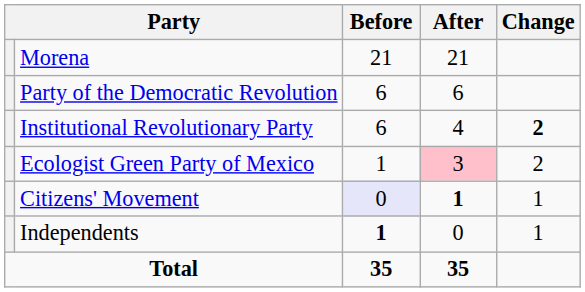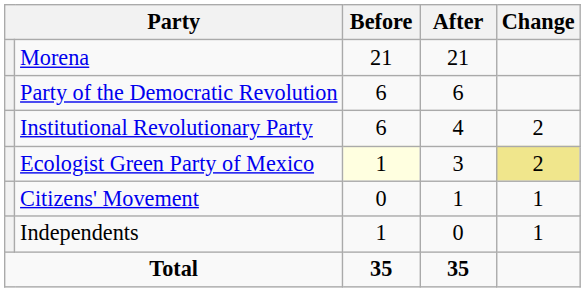(538, 127) bold -> (538, 127) normal
(381, 163) no background -> (381, 163) lightyellow background
(458, 163) pink background -> (458, 163) no background
(538, 163) no background -> (538, 163) khaki background
(381, 198) lavender background -> (381, 198) no background
(458, 198) bold -> (458, 198) normal
(381, 233) bold -> (381, 233) normal
